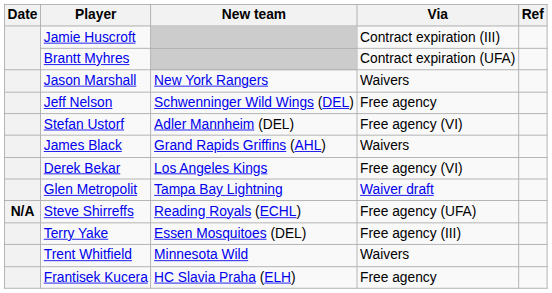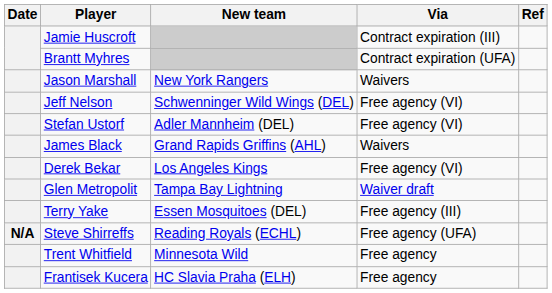(398, 102) Free agency -> (411, 102) Free agency (VI)
rows swapped: (89, 211) <-> (76, 233)
(385, 255) Waivers -> (398, 255) Free agency
